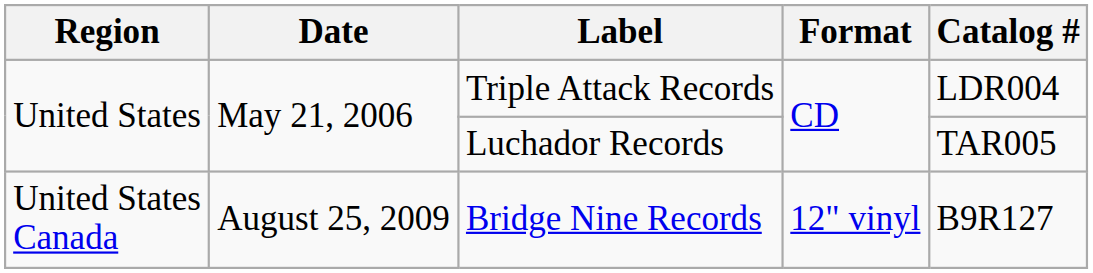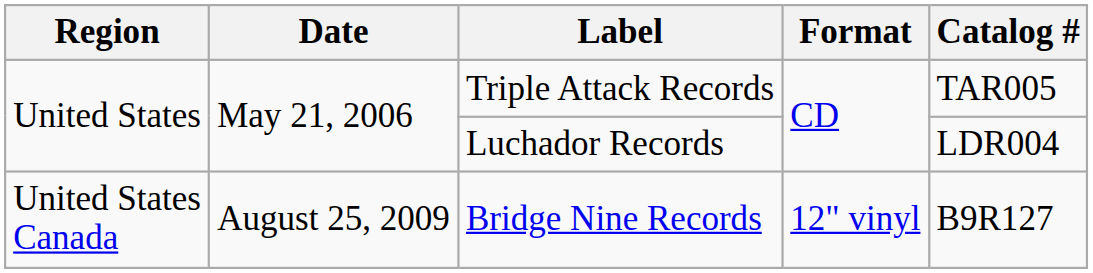(998, 87) LDR004 -> (997, 87) TAR005
(997, 143) TAR005 -> (998, 143) LDR004
